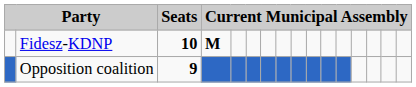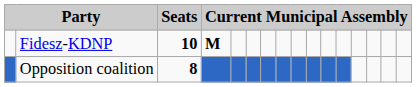(193, 69) 9 -> (193, 69) 8
